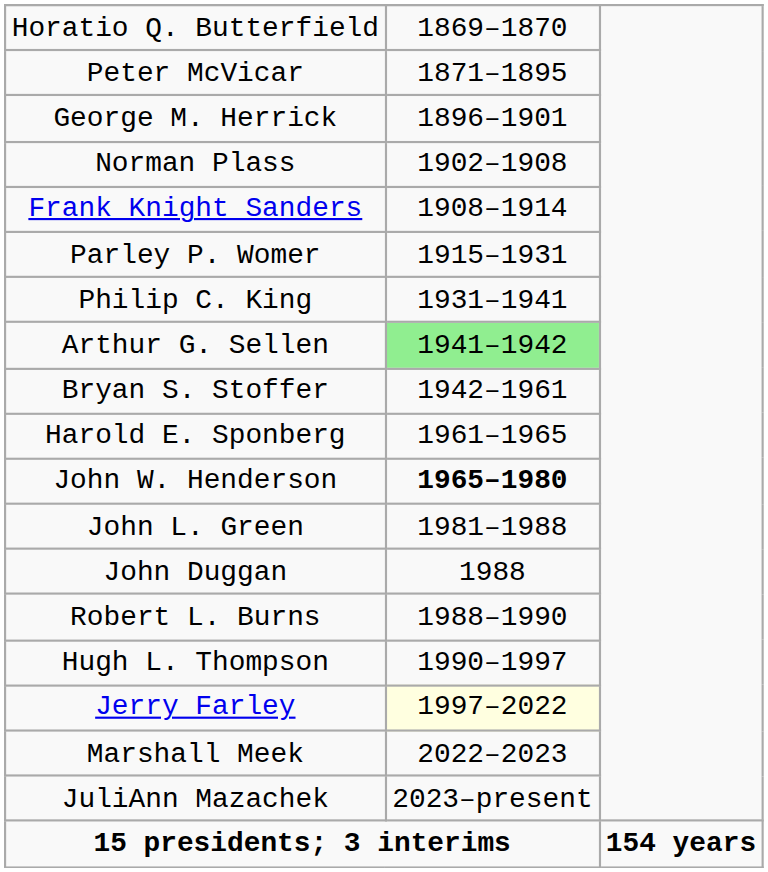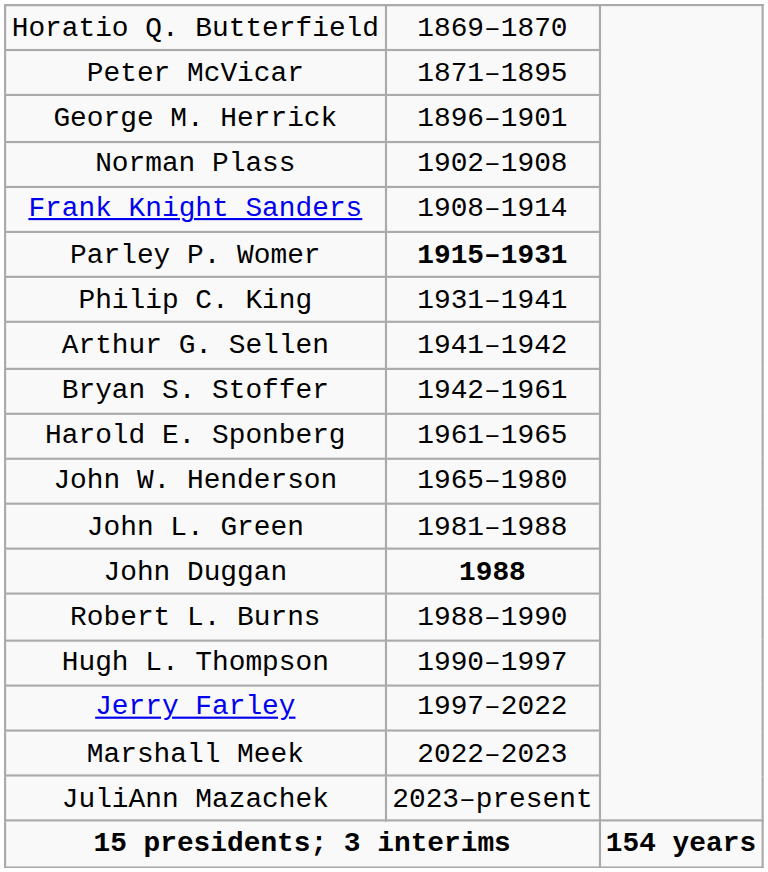(492, 254) normal -> (492, 254) bold
(492, 345) lightgreen background -> (492, 345) no background
(492, 481) bold -> (492, 481) normal
(492, 572) normal -> (492, 572) bold
(492, 708) lightyellow background -> (492, 708) no background
